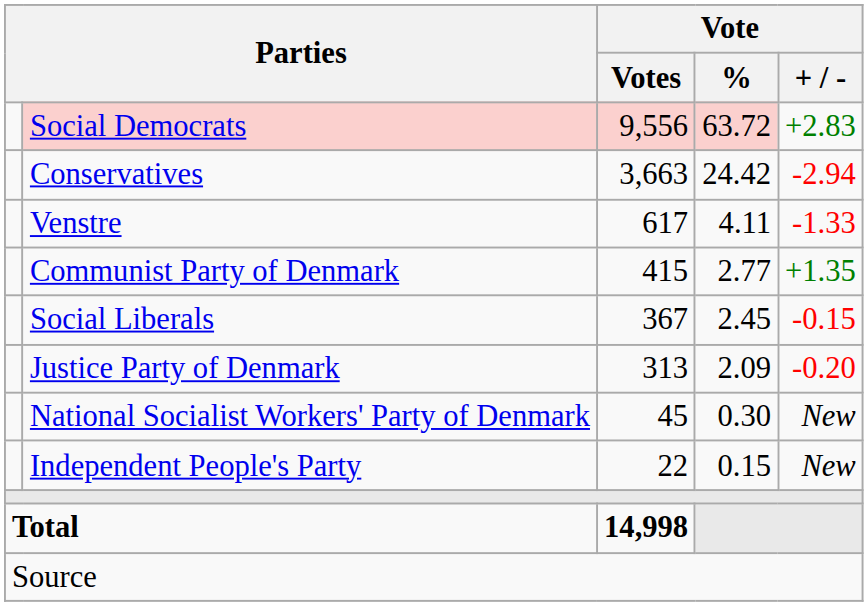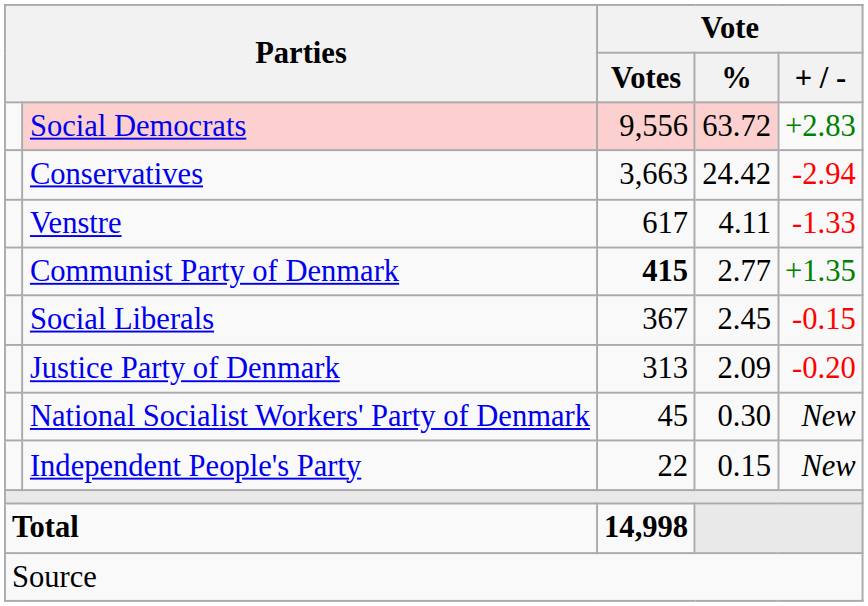(665, 271) normal -> (665, 271) bold
